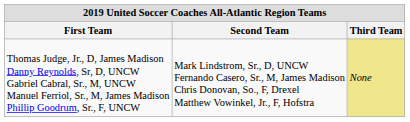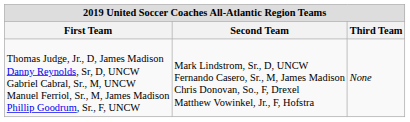(361, 78) khaki background -> (361, 78) no background
